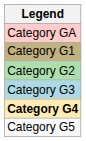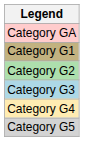(43, 109) bold -> (41, 109) normal
(41, 128) no background -> (41, 128) lightgrey background
